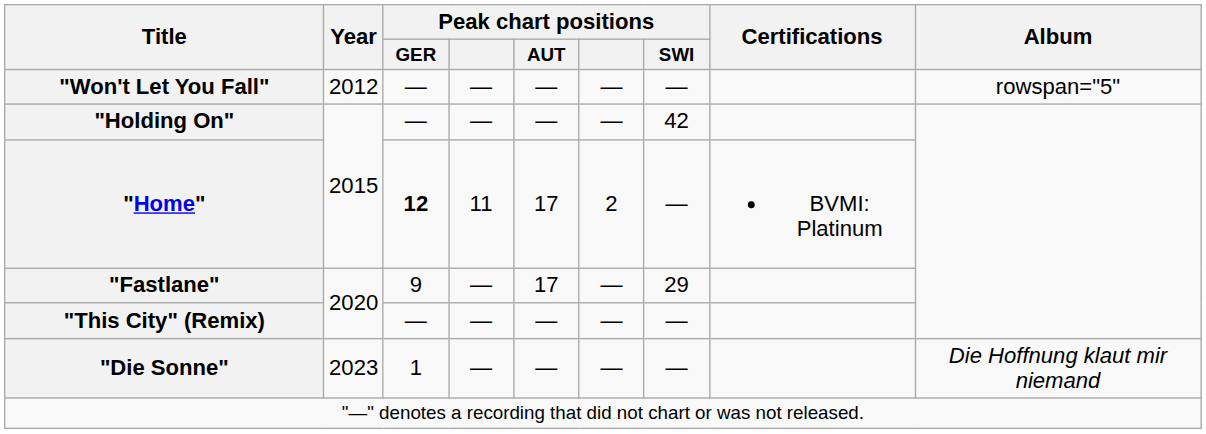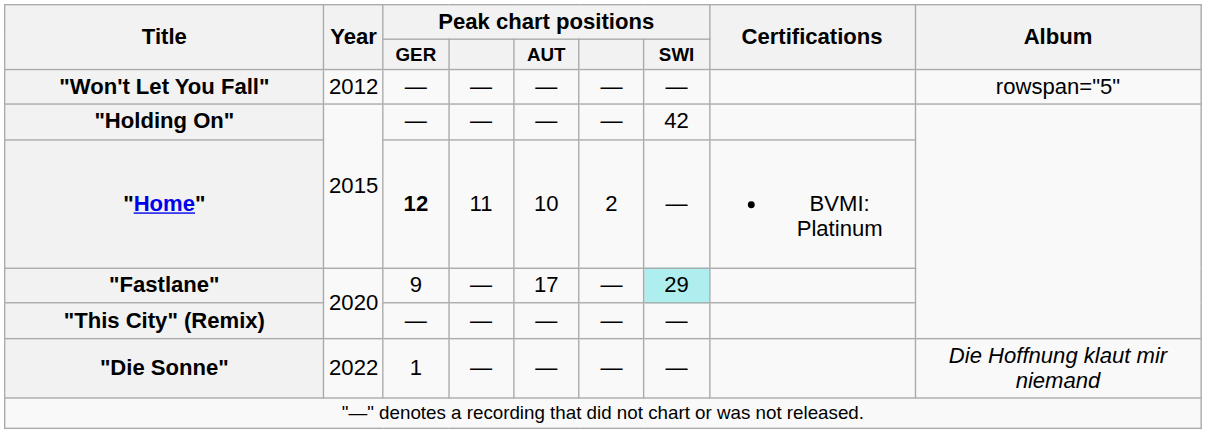(546, 203) 17 -> (546, 203) 10
(677, 285) no background -> (677, 285) paleturquoise background
(354, 367) 2023 -> (354, 367) 2022
